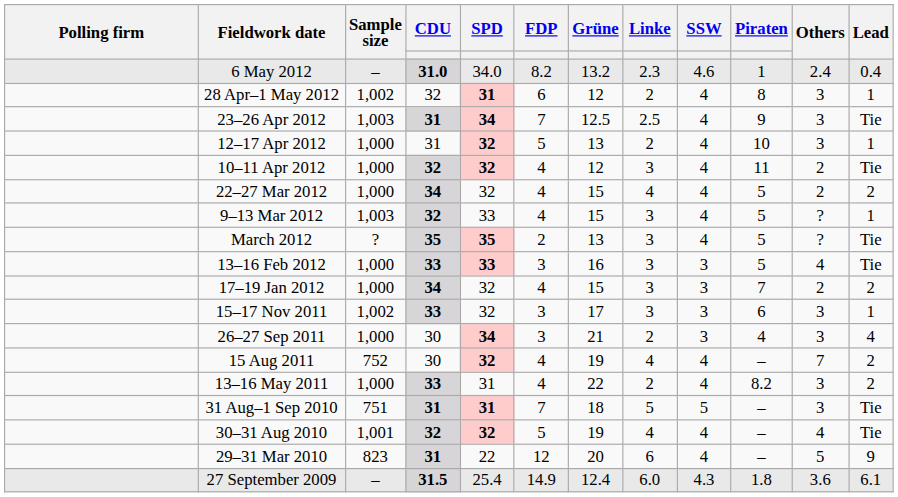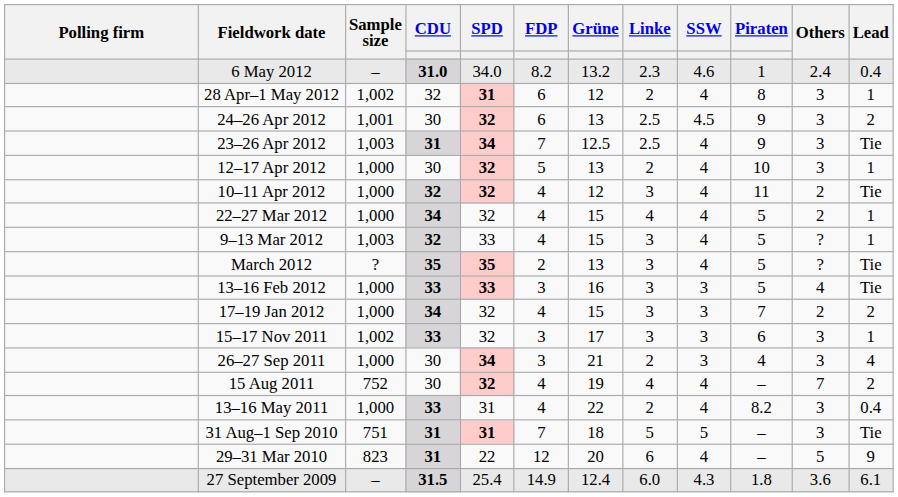+ row: (272, 119)
(433, 143) 31 -> (433, 168) 30
(871, 192) 2 -> (871, 216) 1
(871, 384) 2 -> (871, 408) 0.4
- row: (272, 432)
